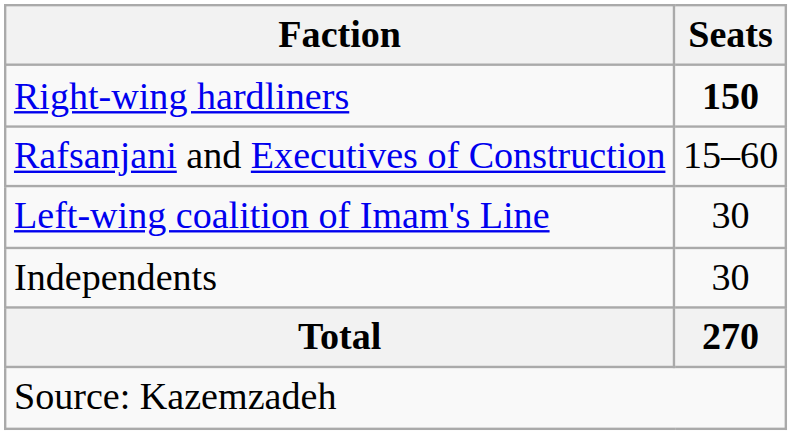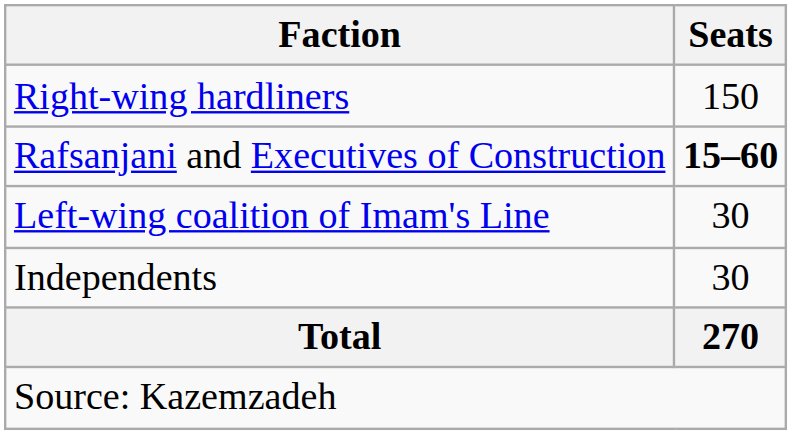(731, 95) bold -> (731, 95) normal
(731, 155) normal -> (731, 155) bold
